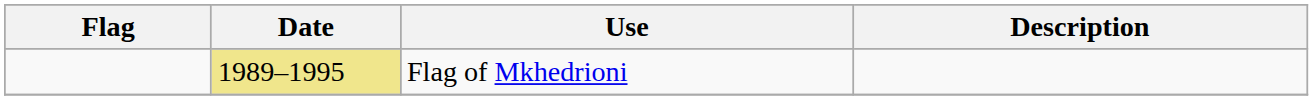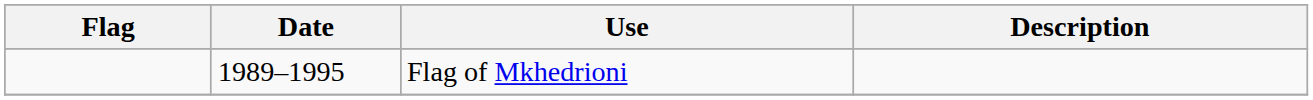(281, 71) khaki background -> (281, 71) no background
